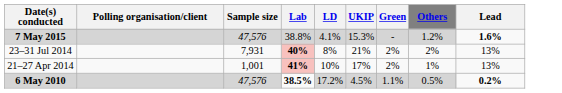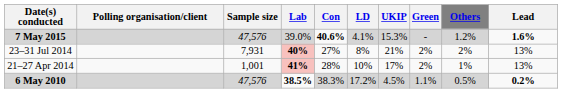+ column: (331, 17)
(298, 37) 38.8% -> (298, 37) 39.0%
